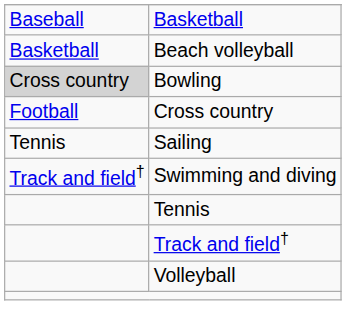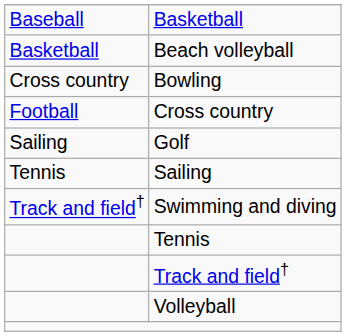(69, 81) lightgrey background -> (69, 81) no background
+ row: (171, 142)
